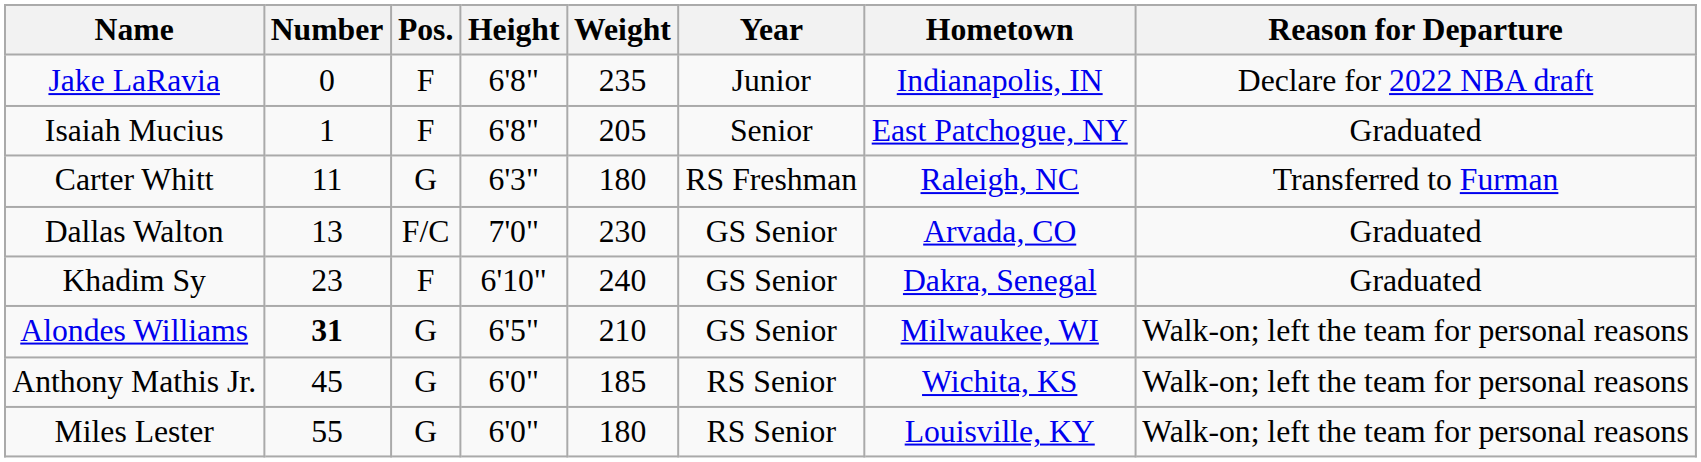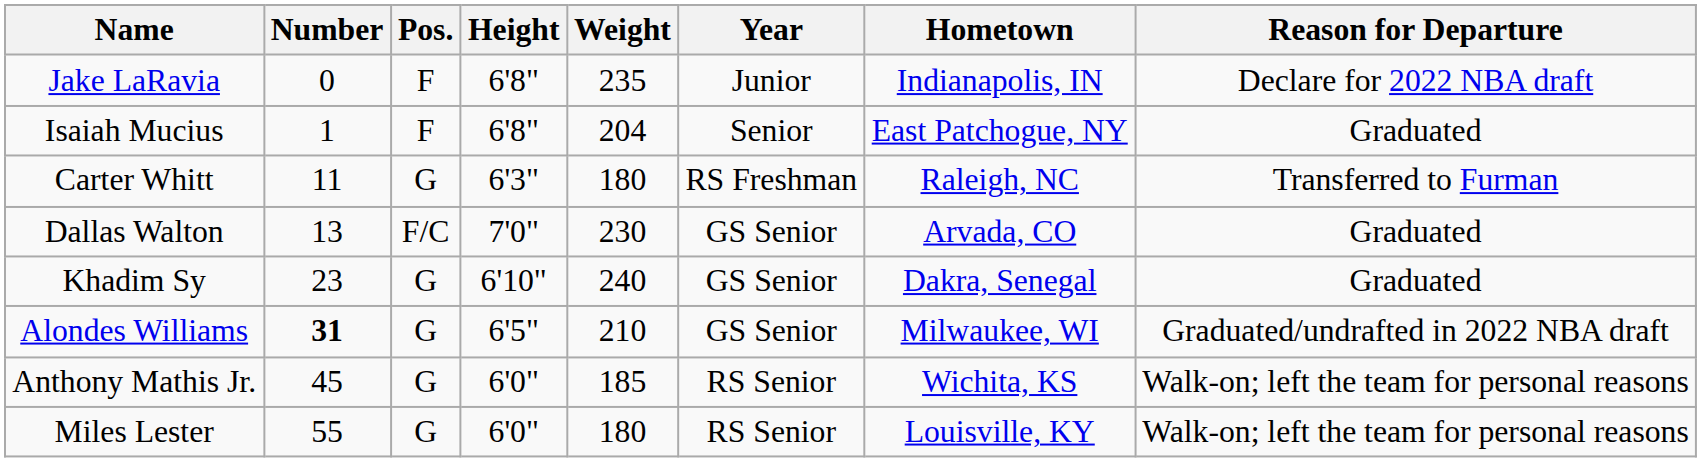(622, 130) 205 -> (622, 130) 204
(426, 280) F -> (426, 280) G
(1416, 331) Walk-on; left the team for personal reasons -> (1416, 331) Graduated/undrafted in 2022 NBA draft
